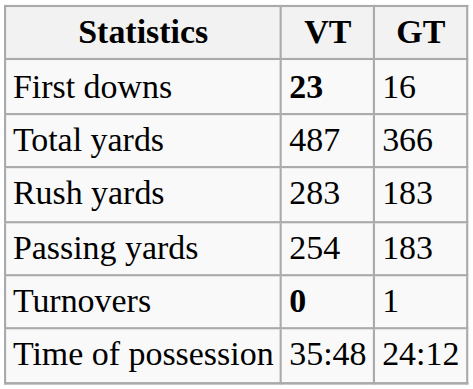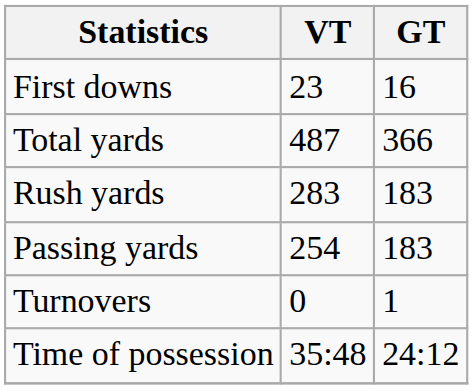(306, 86) bold -> (306, 86) normal
(298, 301) bold -> (298, 301) normal
